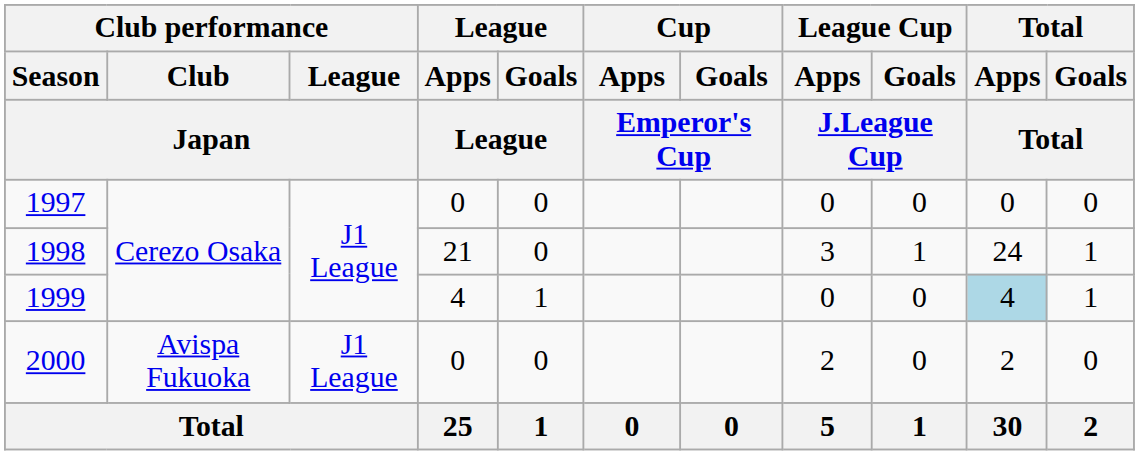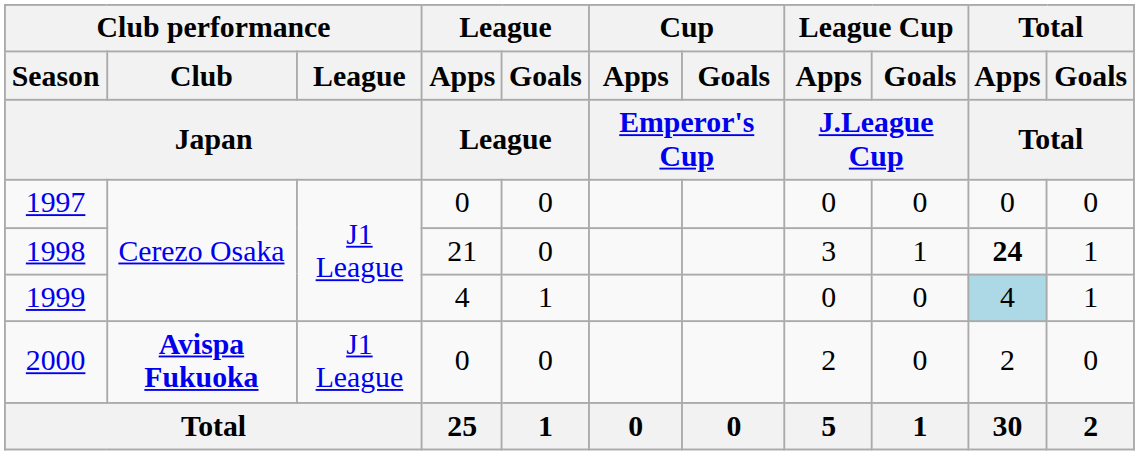(1007, 250) normal -> (1007, 250) bold
(198, 361) normal -> (201, 361) bold
